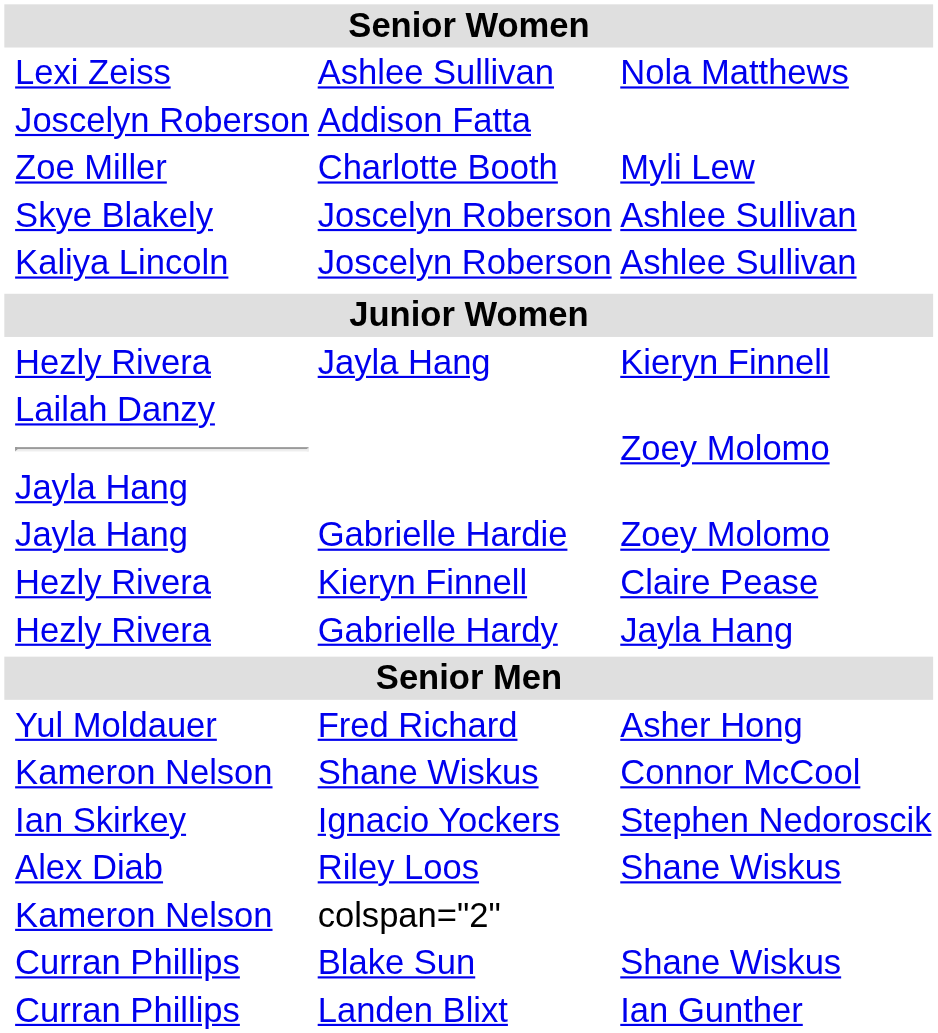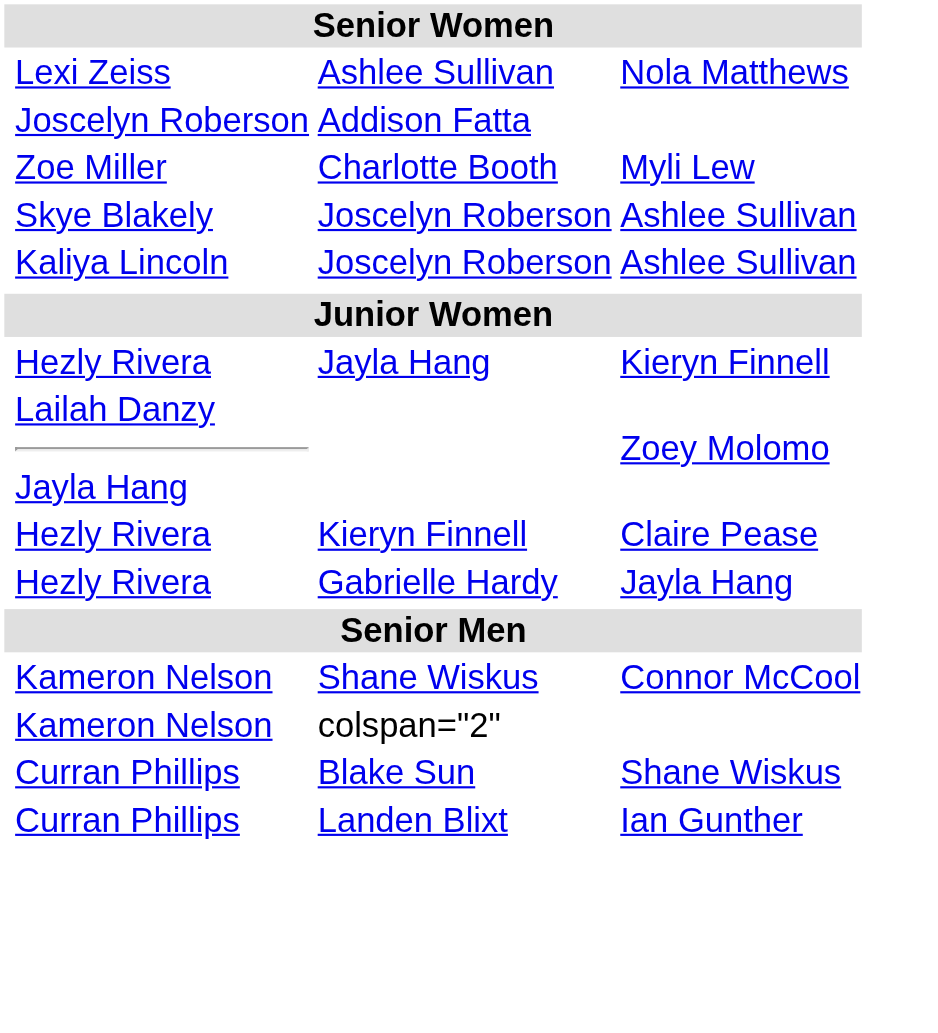- row: (102, 535)
- row: (116, 725)
- row: (101, 820)
- row: (89, 867)
